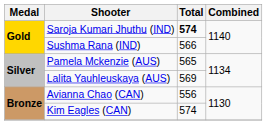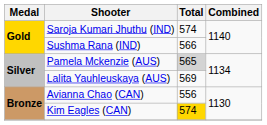(188, 29) bold -> (188, 29) normal
(188, 62) no background -> (188, 62) lightgrey background
(188, 111) no background -> (188, 111) gold background
